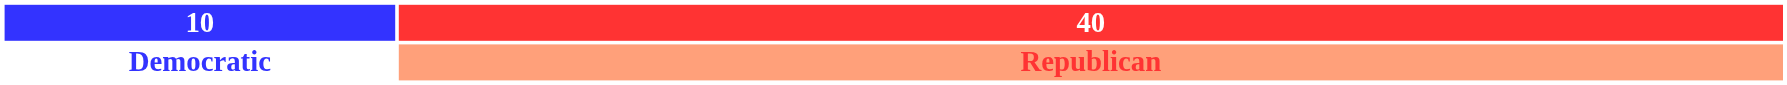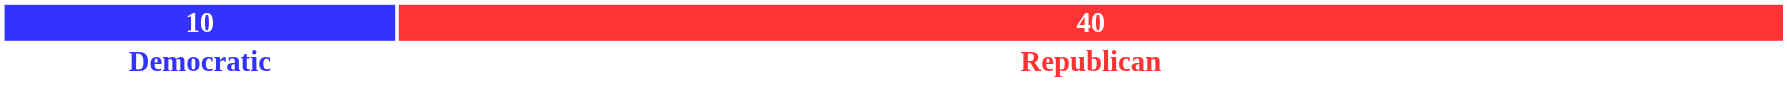(1091, 61) lightsalmon background -> (1091, 61) no background
